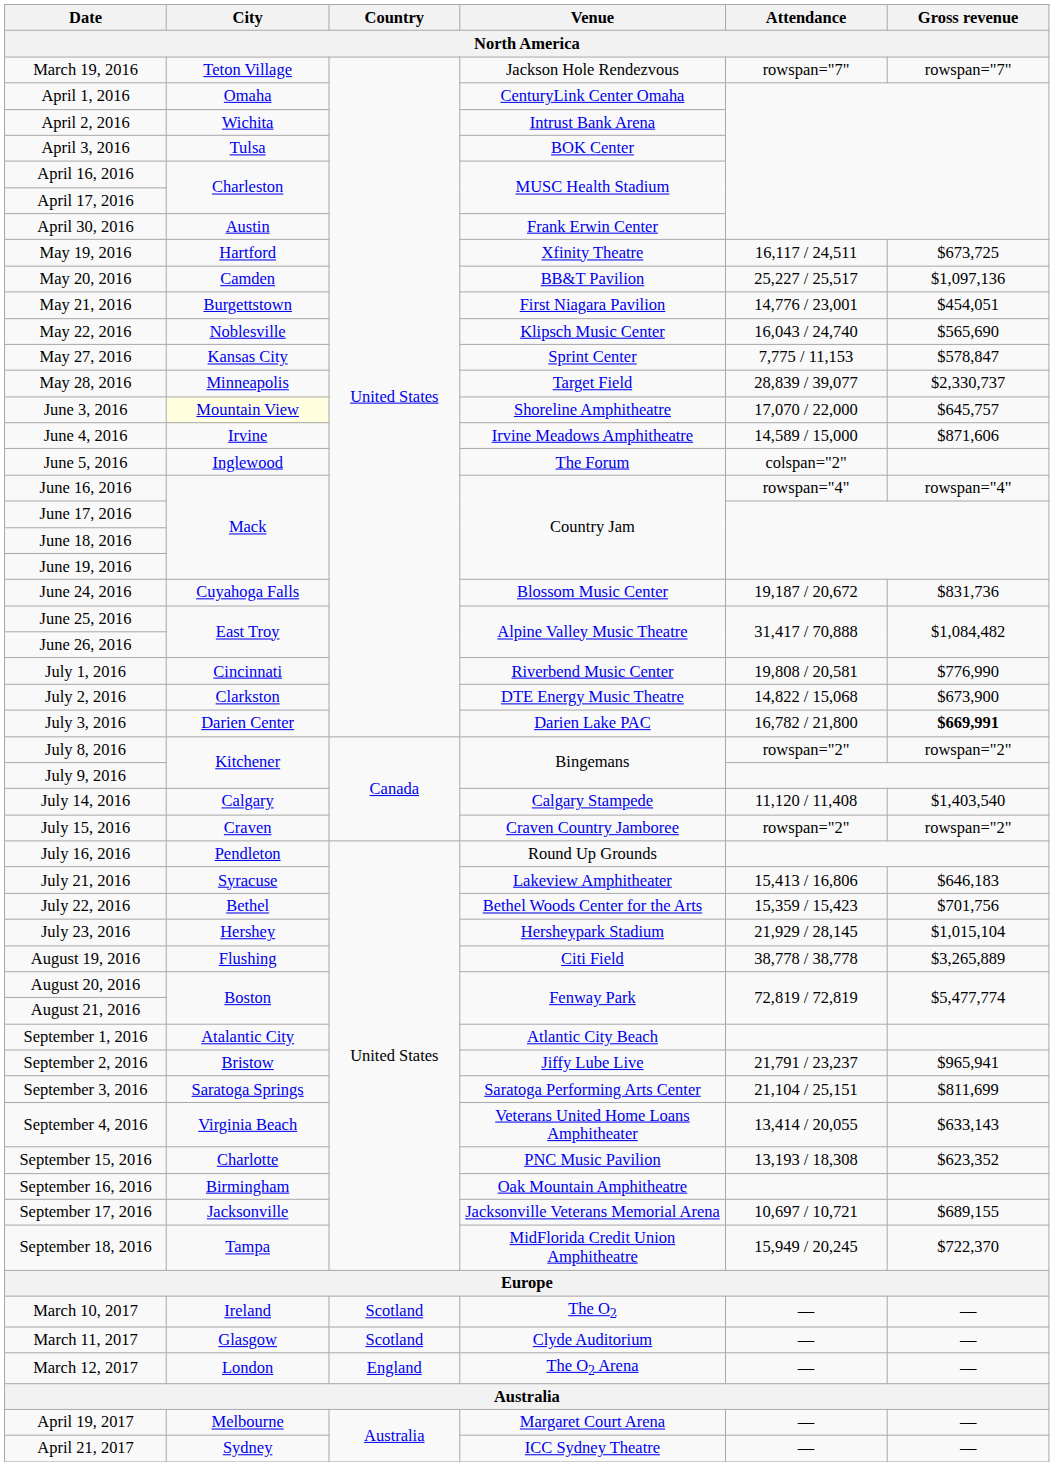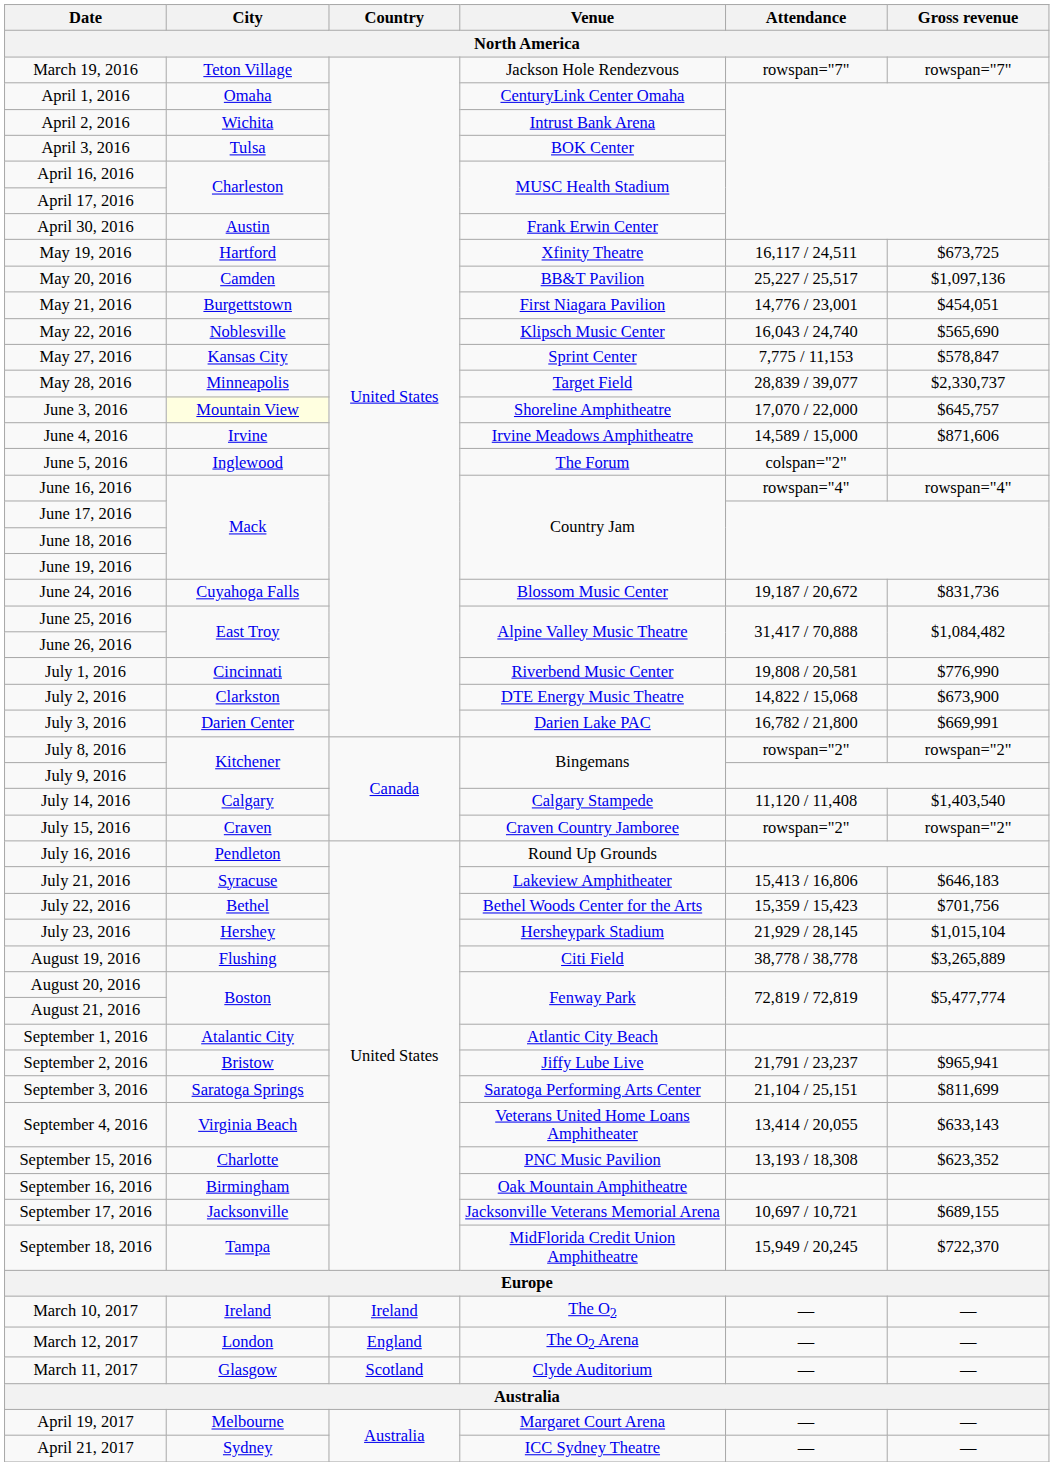(968, 723) bold -> (968, 723) normal
(394, 1311) Scotland -> (394, 1311) Ireland
rows swapped: (86, 1339) <-> (86, 1367)
